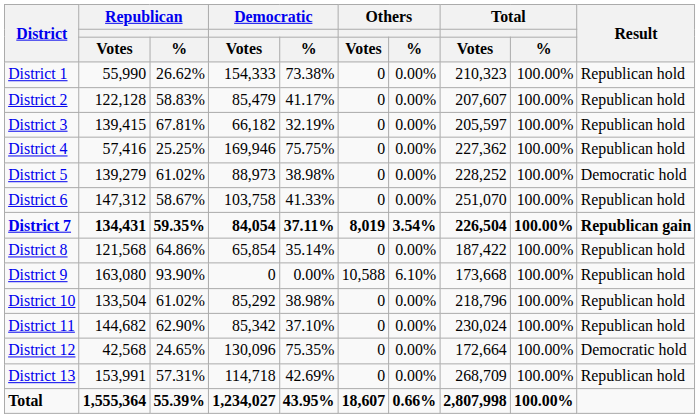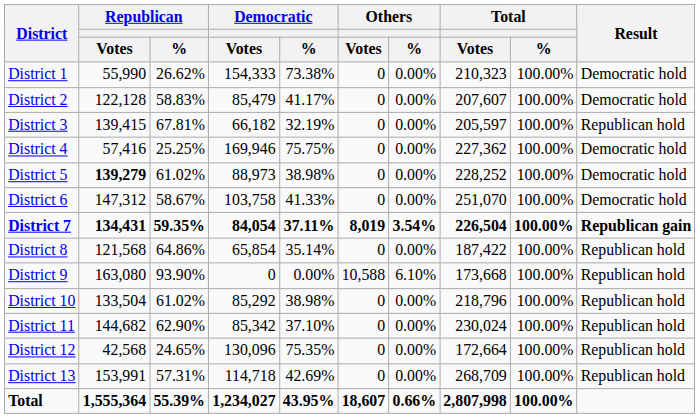(633, 74) Republican hold -> (634, 74) Democratic hold
(633, 99) Republican hold -> (634, 99) Democratic hold
(633, 149) Republican hold -> (634, 149) Democratic hold
(120, 175) normal -> (120, 175) bold
(633, 200) Republican hold -> (634, 200) Democratic hold
(634, 350) Democratic hold -> (633, 350) Republican hold
